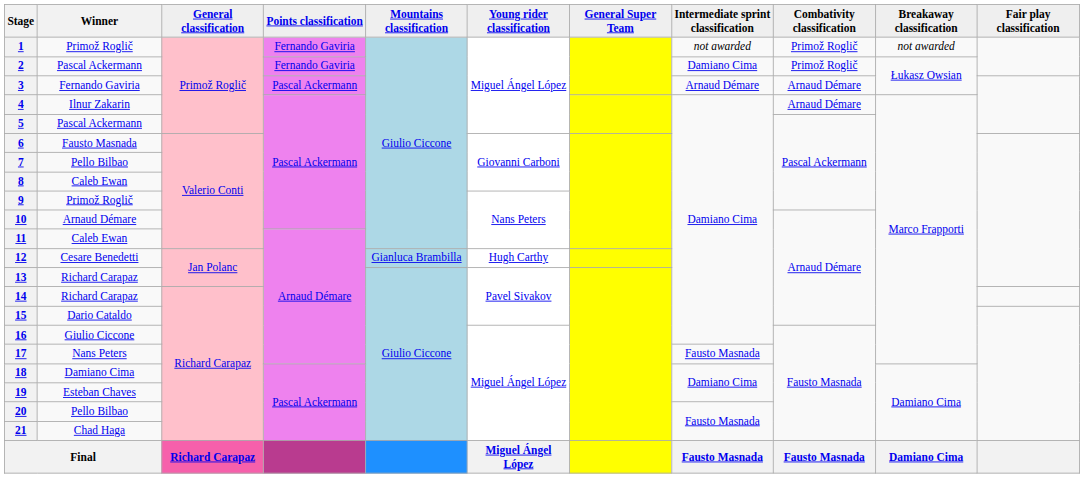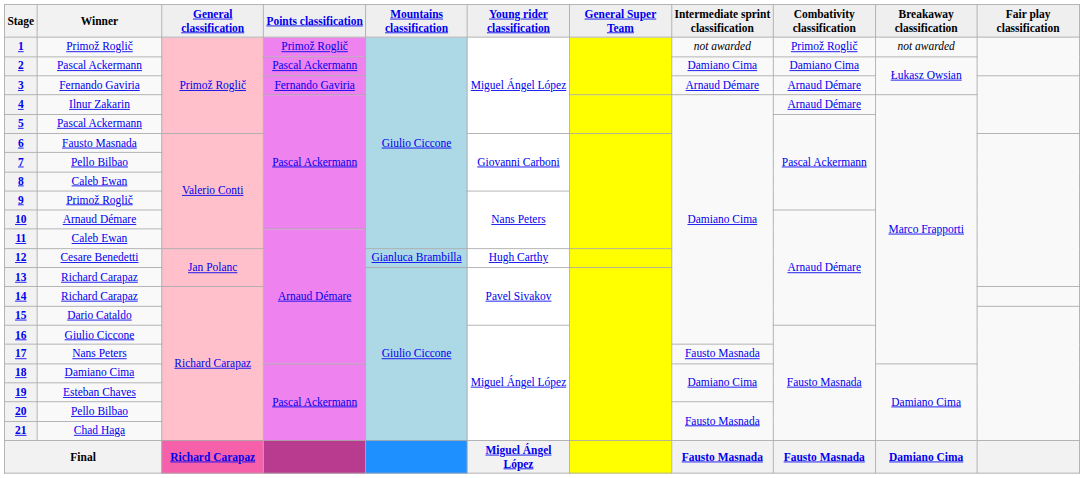(315, 47) Fernando Gaviria -> (315, 47) Primož Roglič
(315, 66) Fernando Gaviria -> (315, 66) Pascal Ackermann
(824, 66) Primož Roglič -> (824, 66) Damiano Cima
(315, 85) Pascal Ackermann -> (315, 85) Fernando Gaviria
